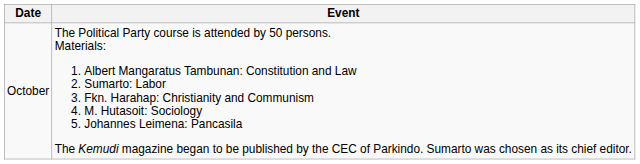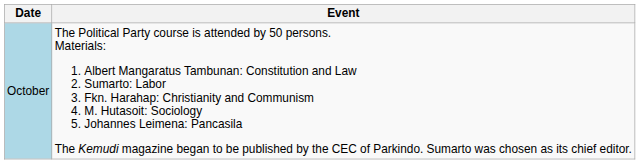(28, 91) no background -> (28, 91) lightblue background
